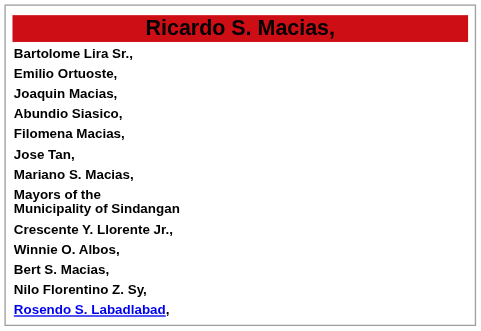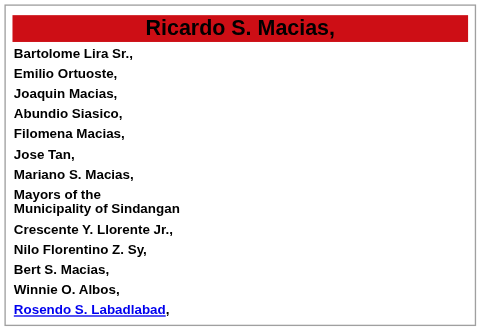(67, 249) Winnie O. Albos, -> (80, 249) Nilo Florentino Z. Sy,
(80, 289) Nilo Florentino Z. Sy, -> (67, 289) Winnie O. Albos,
